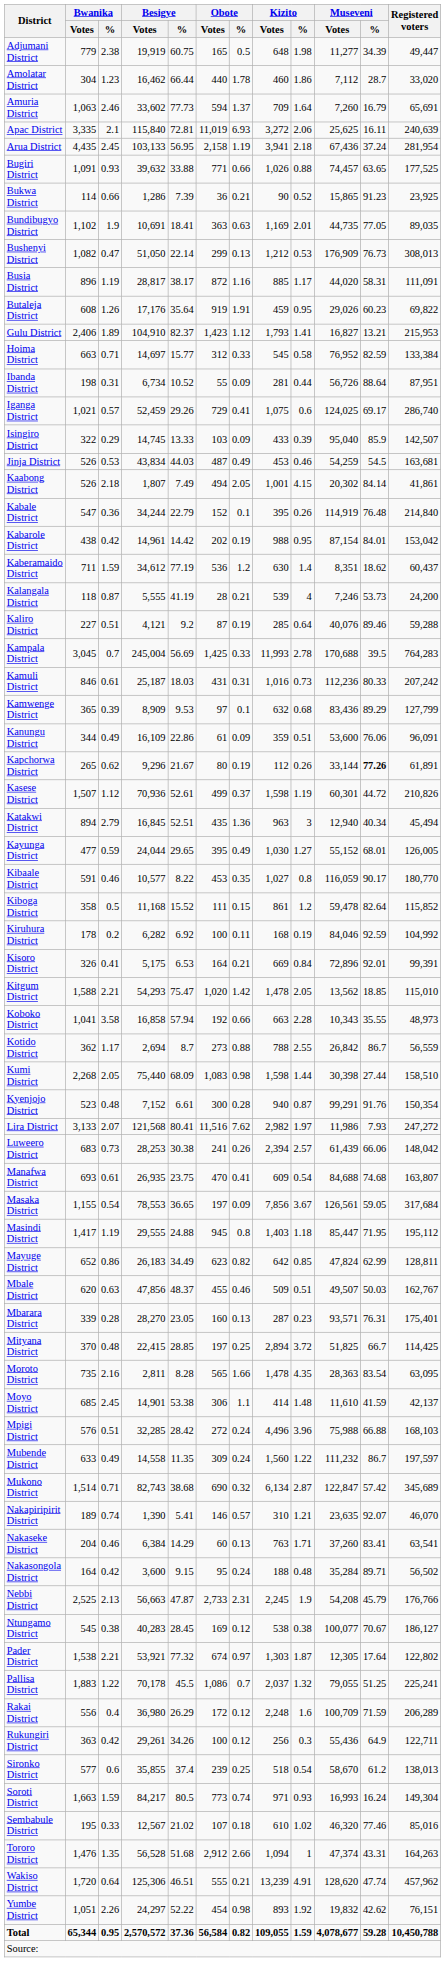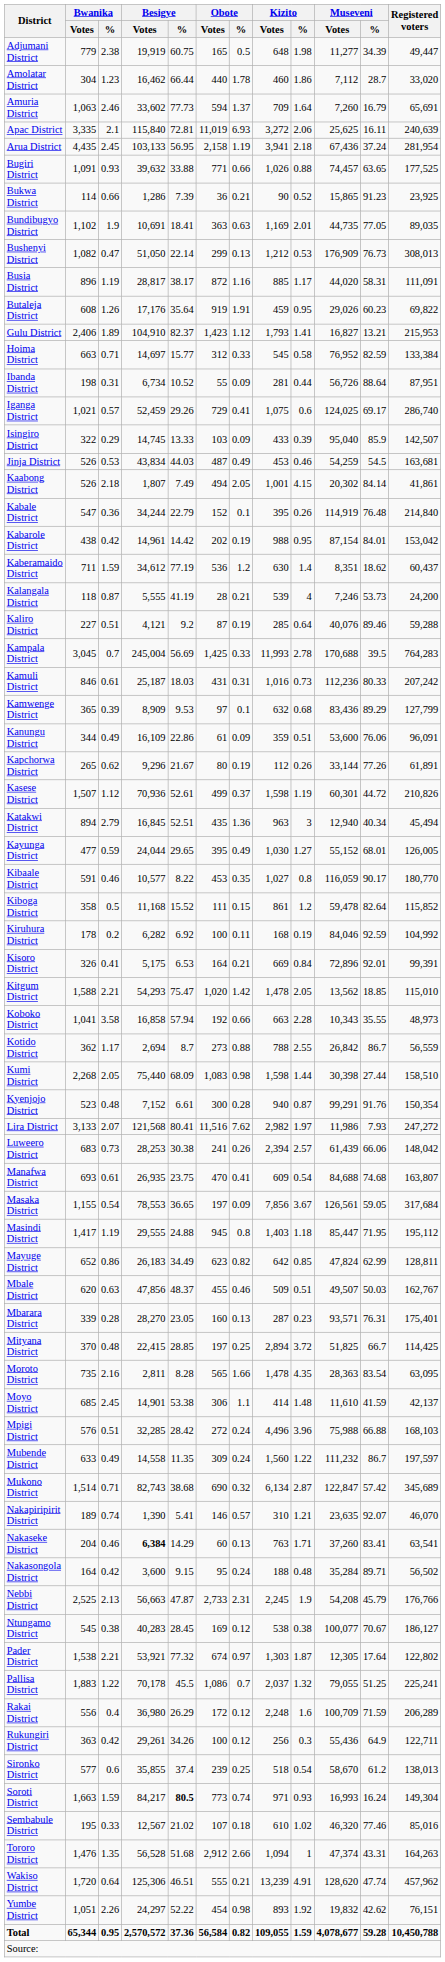(375, 766) bold -> (375, 766) normal
(154, 1543) normal -> (154, 1543) bold
(185, 1797) normal -> (185, 1797) bold
